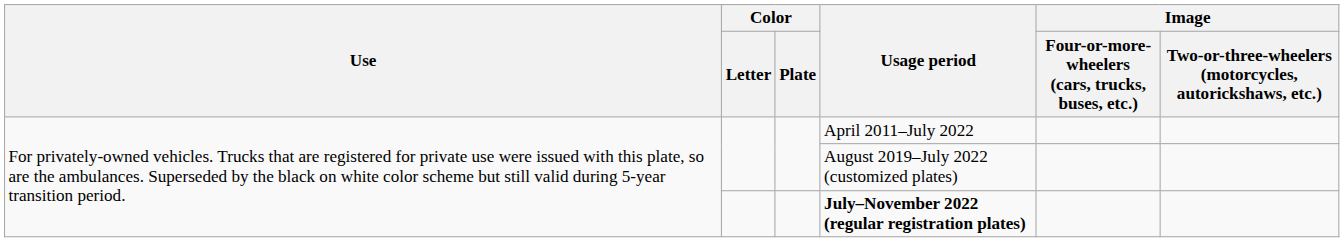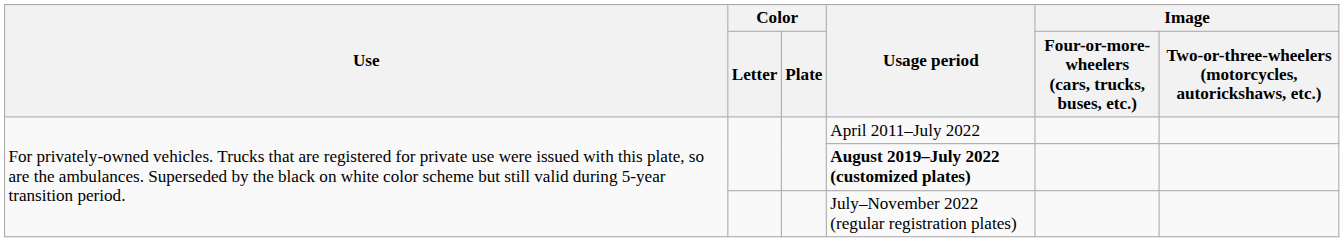(906, 166) normal -> (915, 166) bold
(925, 213) bold -> (924, 213) normal
